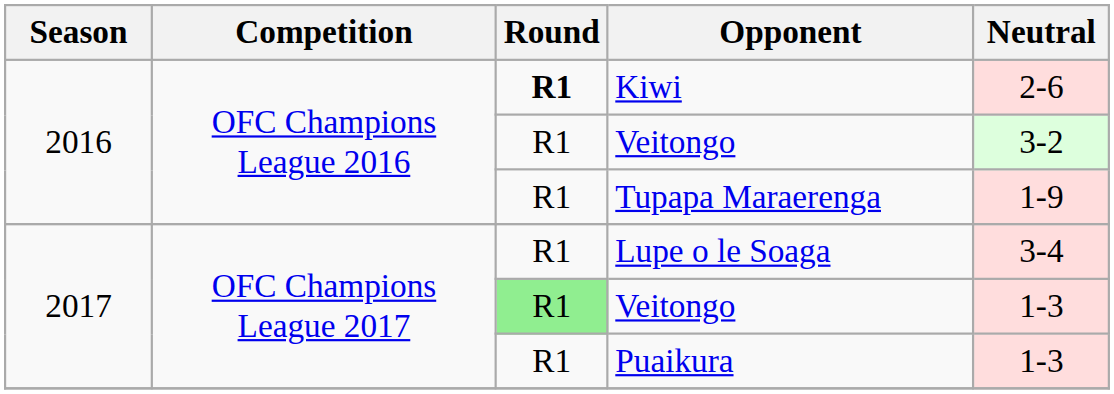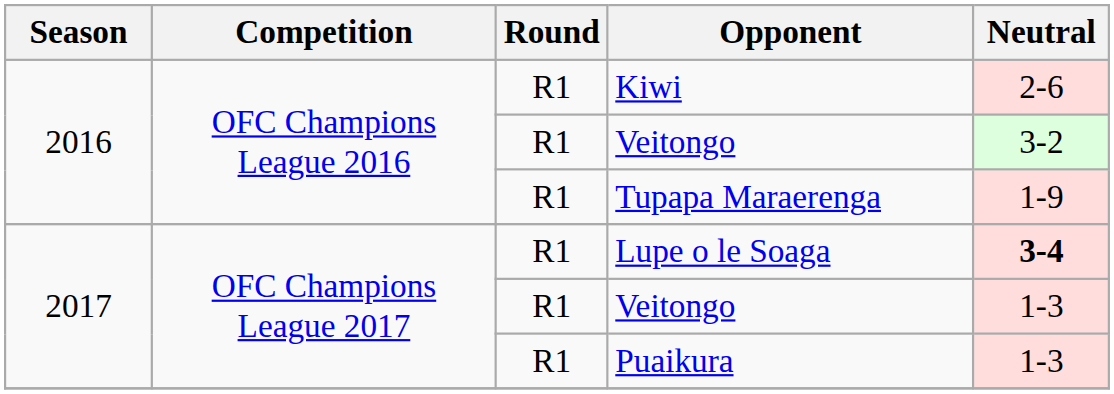(552, 87) bold -> (552, 87) normal
(1041, 251) normal -> (1041, 251) bold
(552, 306) lightgreen background -> (552, 306) no background
